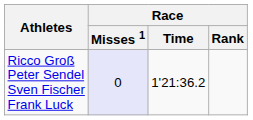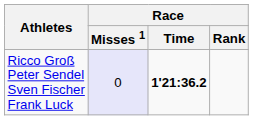(178, 83) normal -> (179, 83) bold
